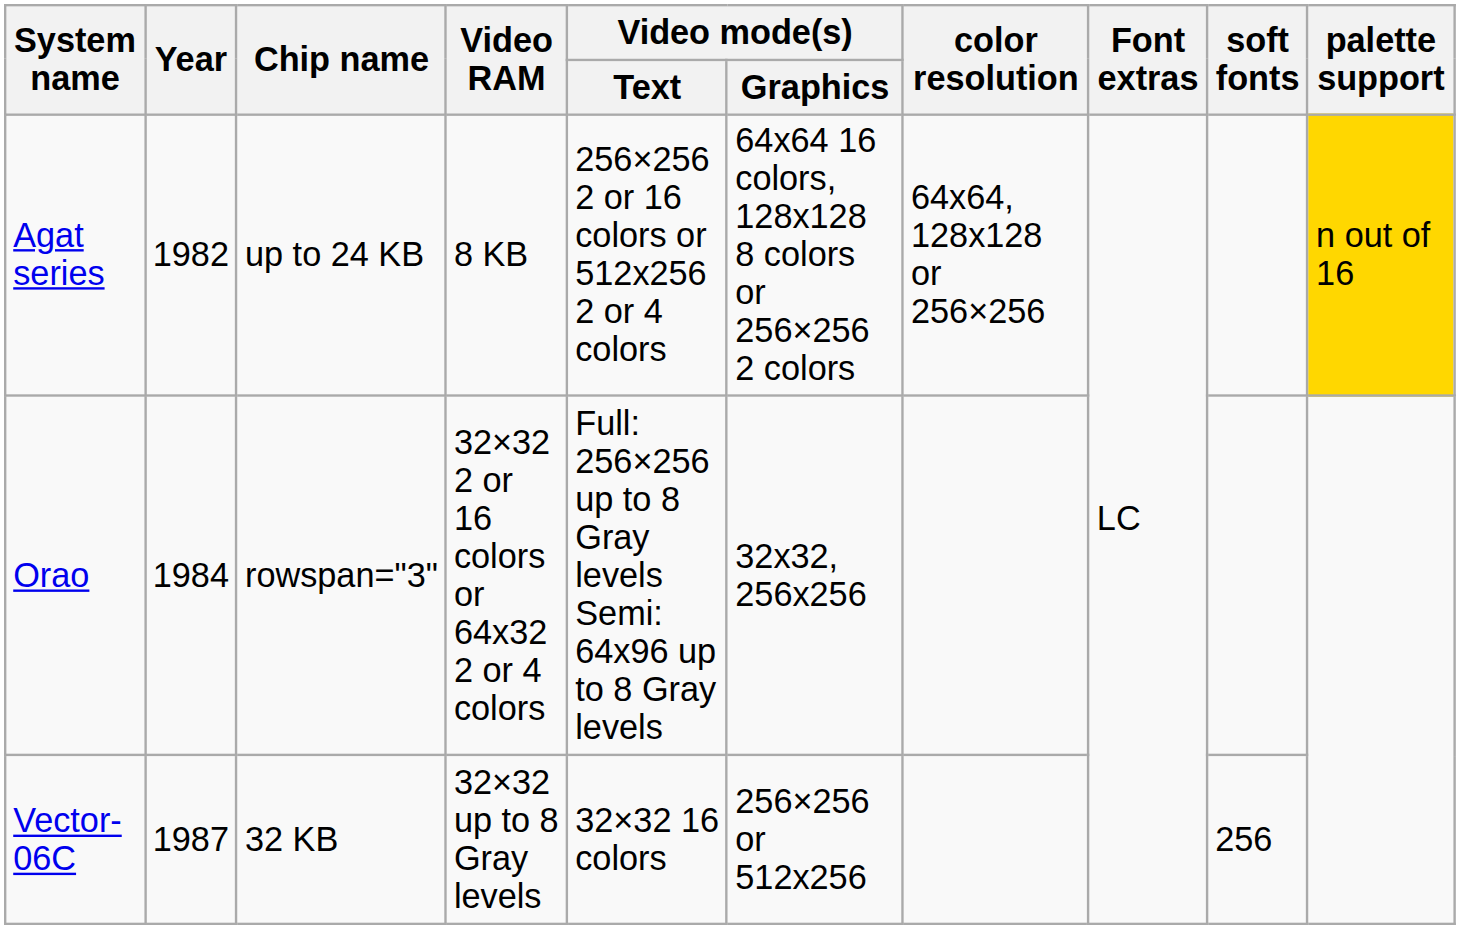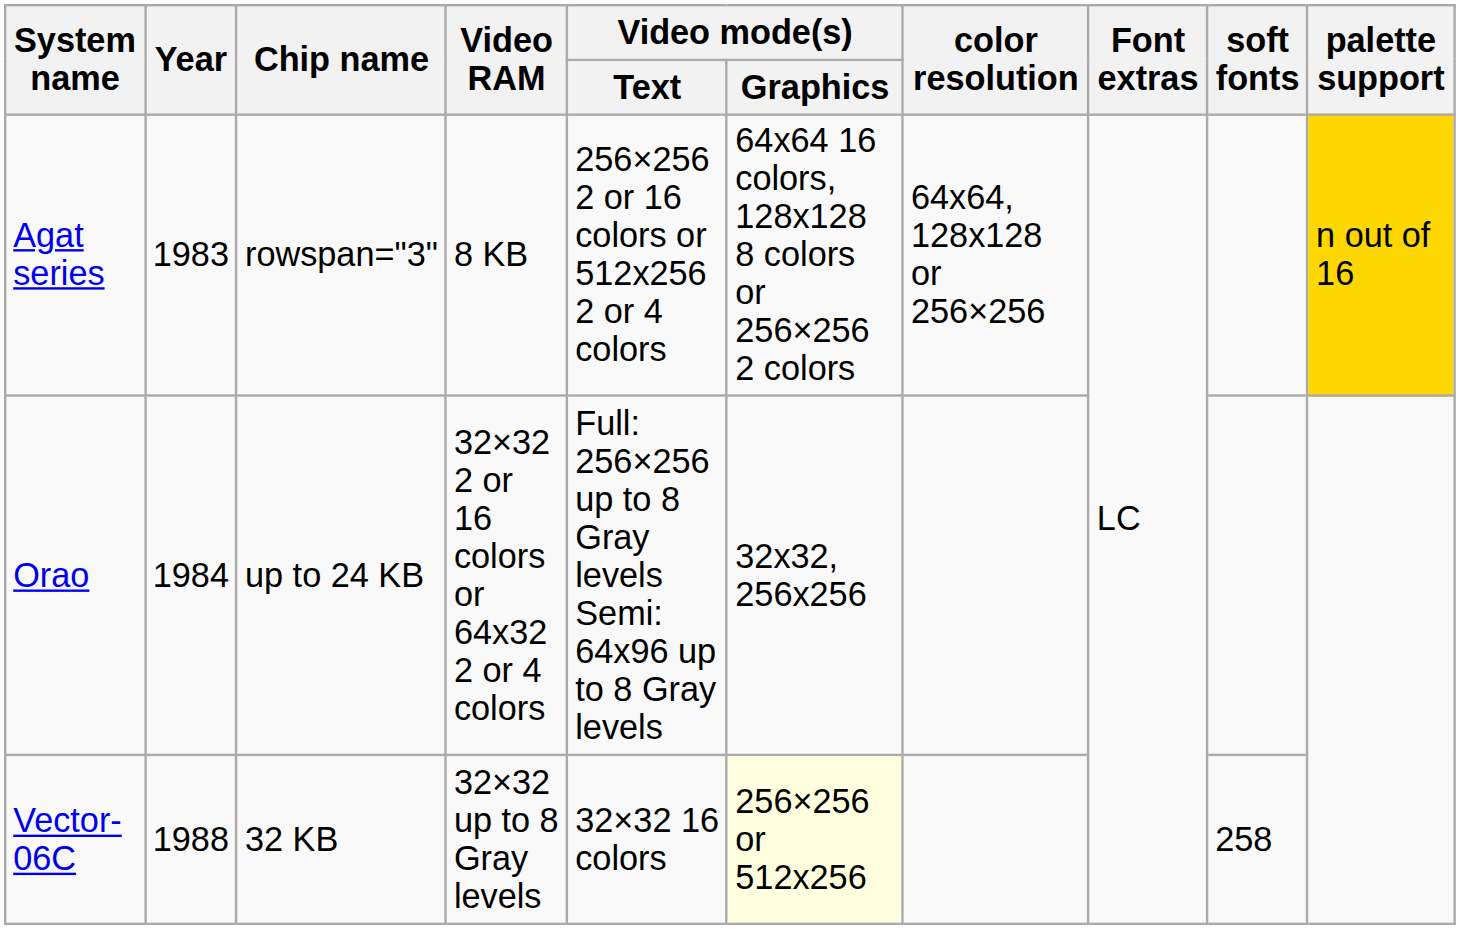(191, 255) 1982 -> (191, 255) 1983
(335, 255) up to 24 KB -> (341, 255) rowspan="3"
(341, 576) rowspan="3" -> (335, 576) up to 24 KB
(191, 839) 1987 -> (191, 839) 1988
(802, 839) no background -> (802, 839) lightyellow background
(1244, 839) 256 -> (1244, 839) 258
